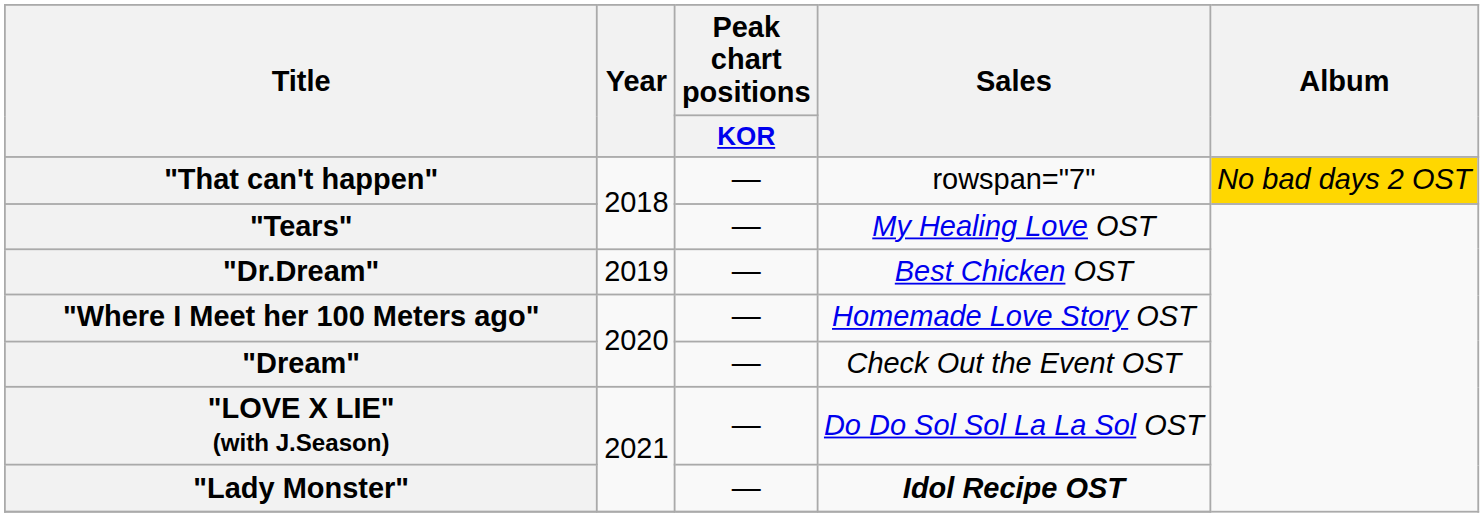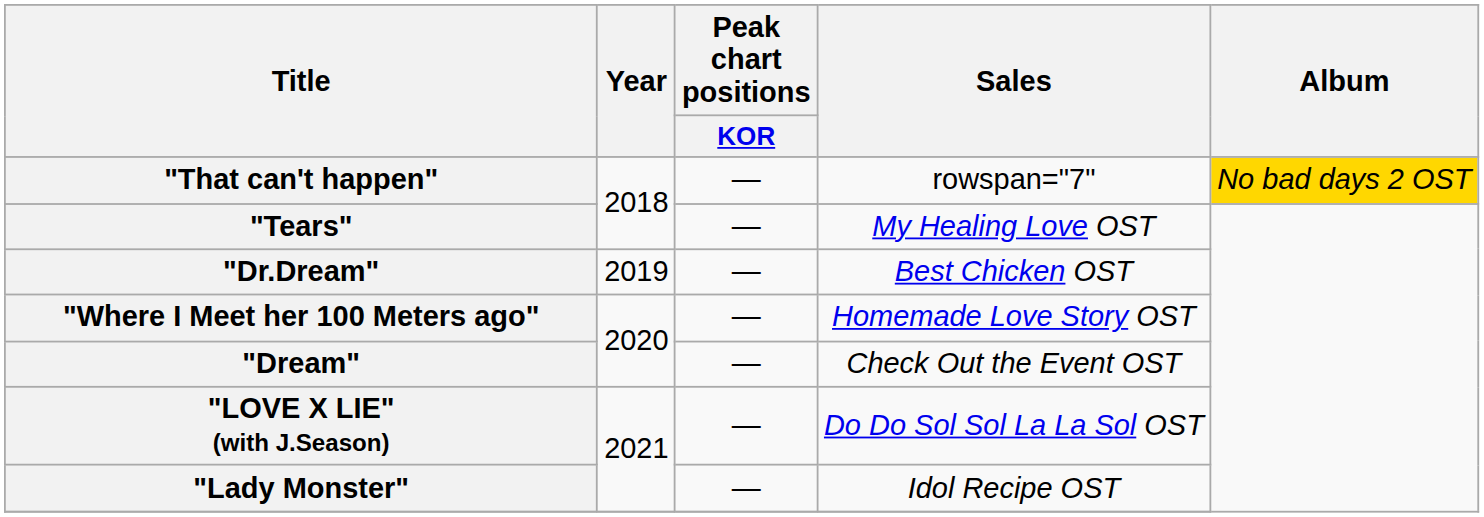(1014, 487) bold -> (1014, 487) normal
